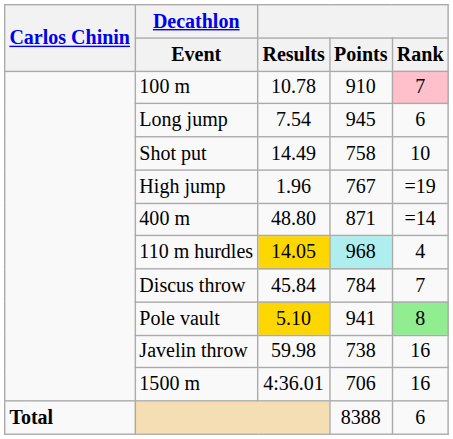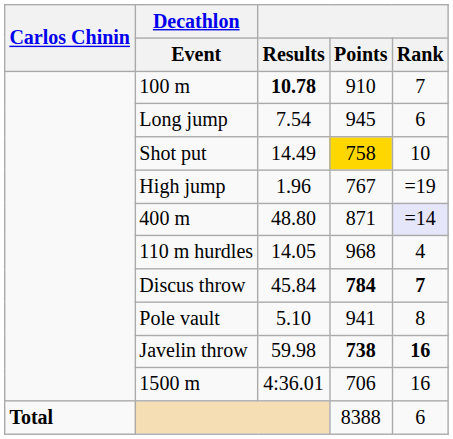(294, 87) normal -> (294, 87) bold
(420, 87) pink background -> (420, 87) no background
(361, 153) no background -> (361, 153) gold background
(420, 219) no background -> (420, 219) lavender background
(294, 252) gold background -> (294, 252) no background
(361, 252) paleturquoise background -> (361, 252) no background
(361, 285) normal -> (361, 285) bold
(420, 285) normal -> (420, 285) bold
(294, 318) gold background -> (294, 318) no background
(420, 318) lightgreen background -> (420, 318) no background
(361, 351) normal -> (361, 351) bold
(420, 351) normal -> (420, 351) bold
